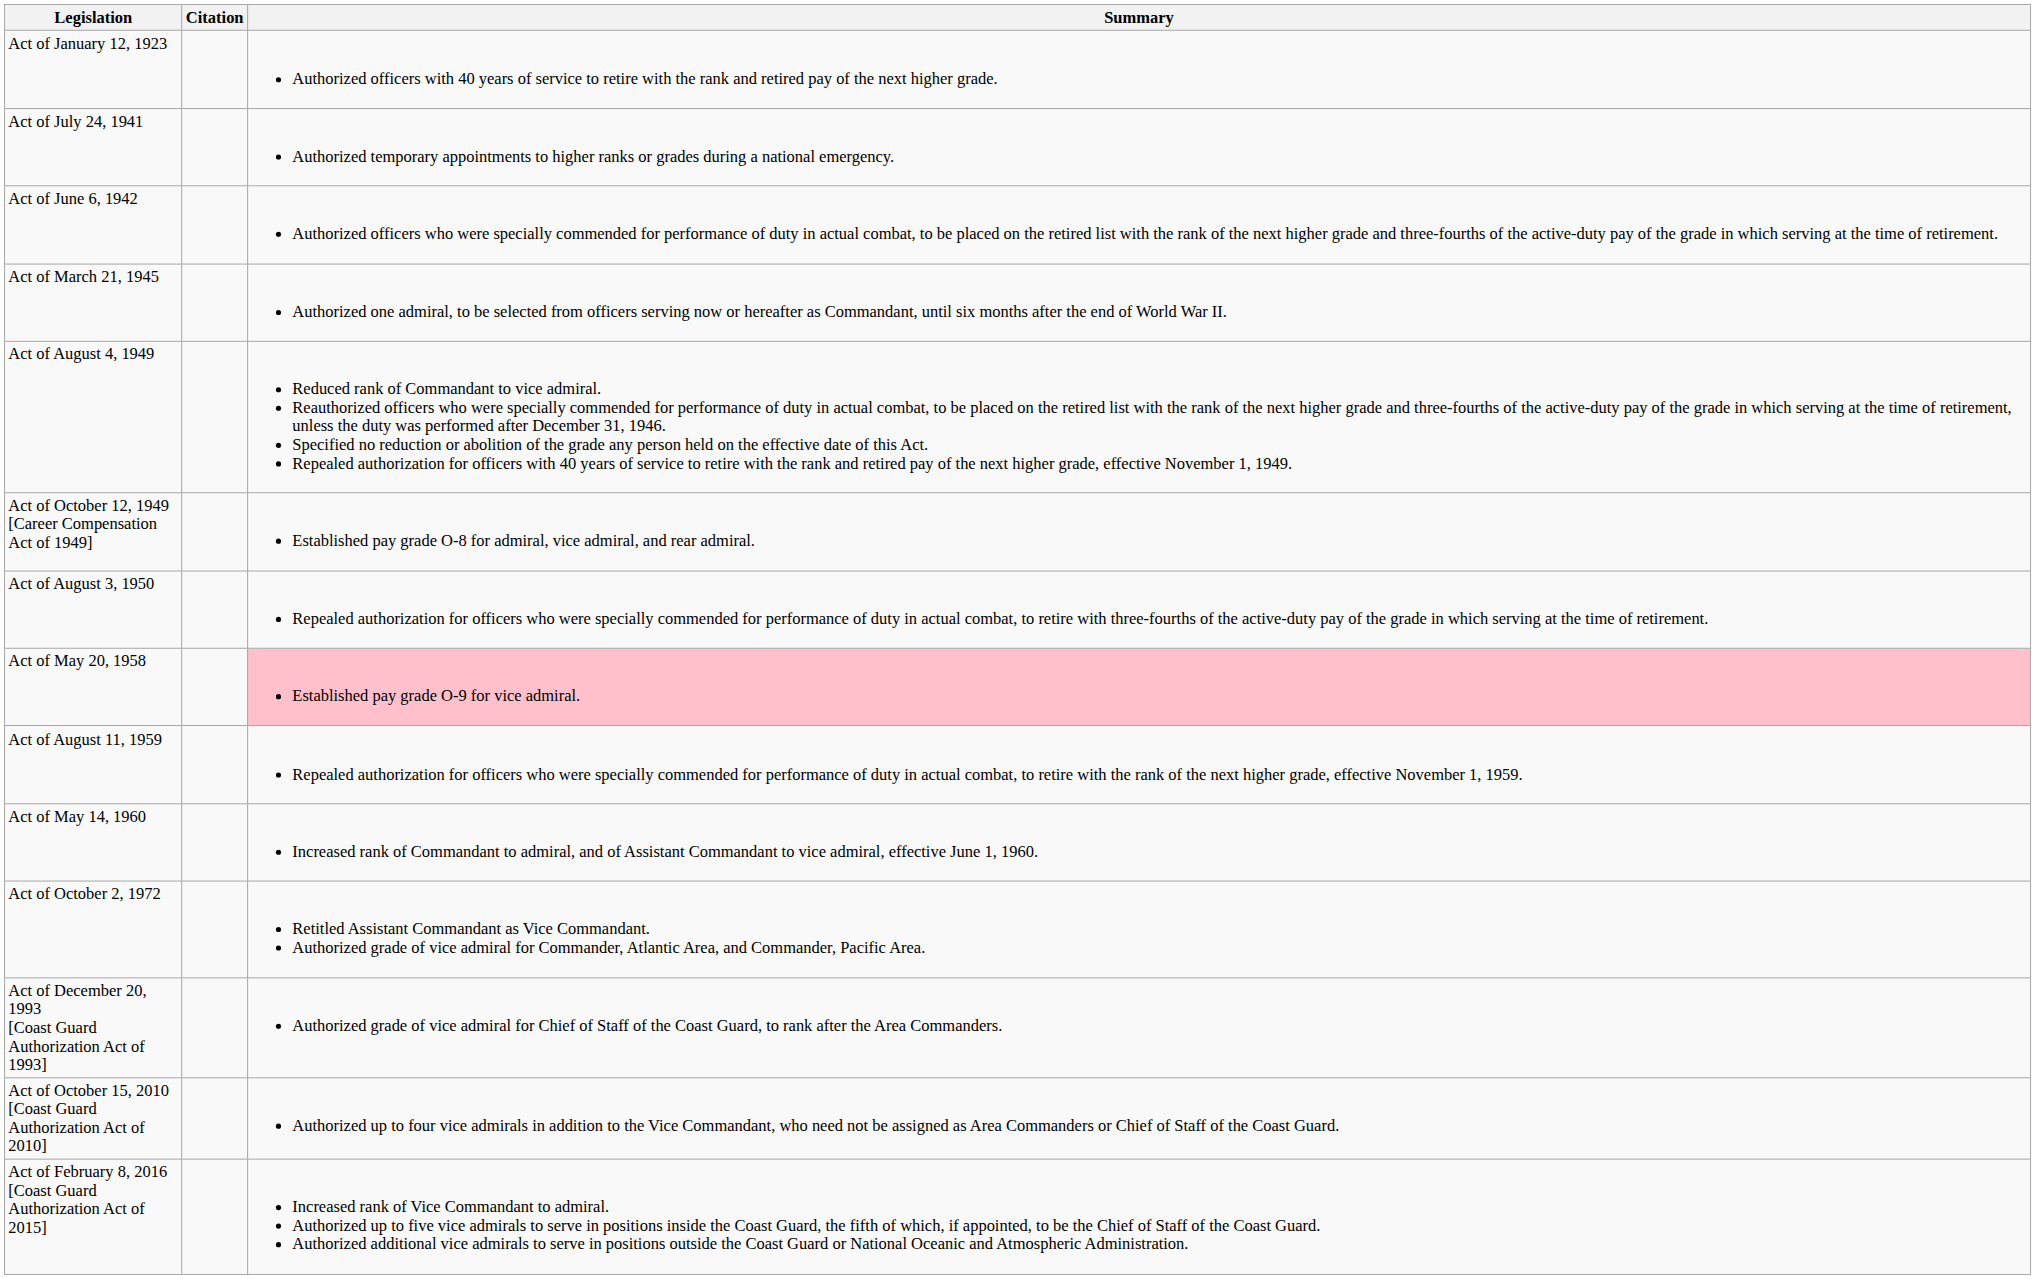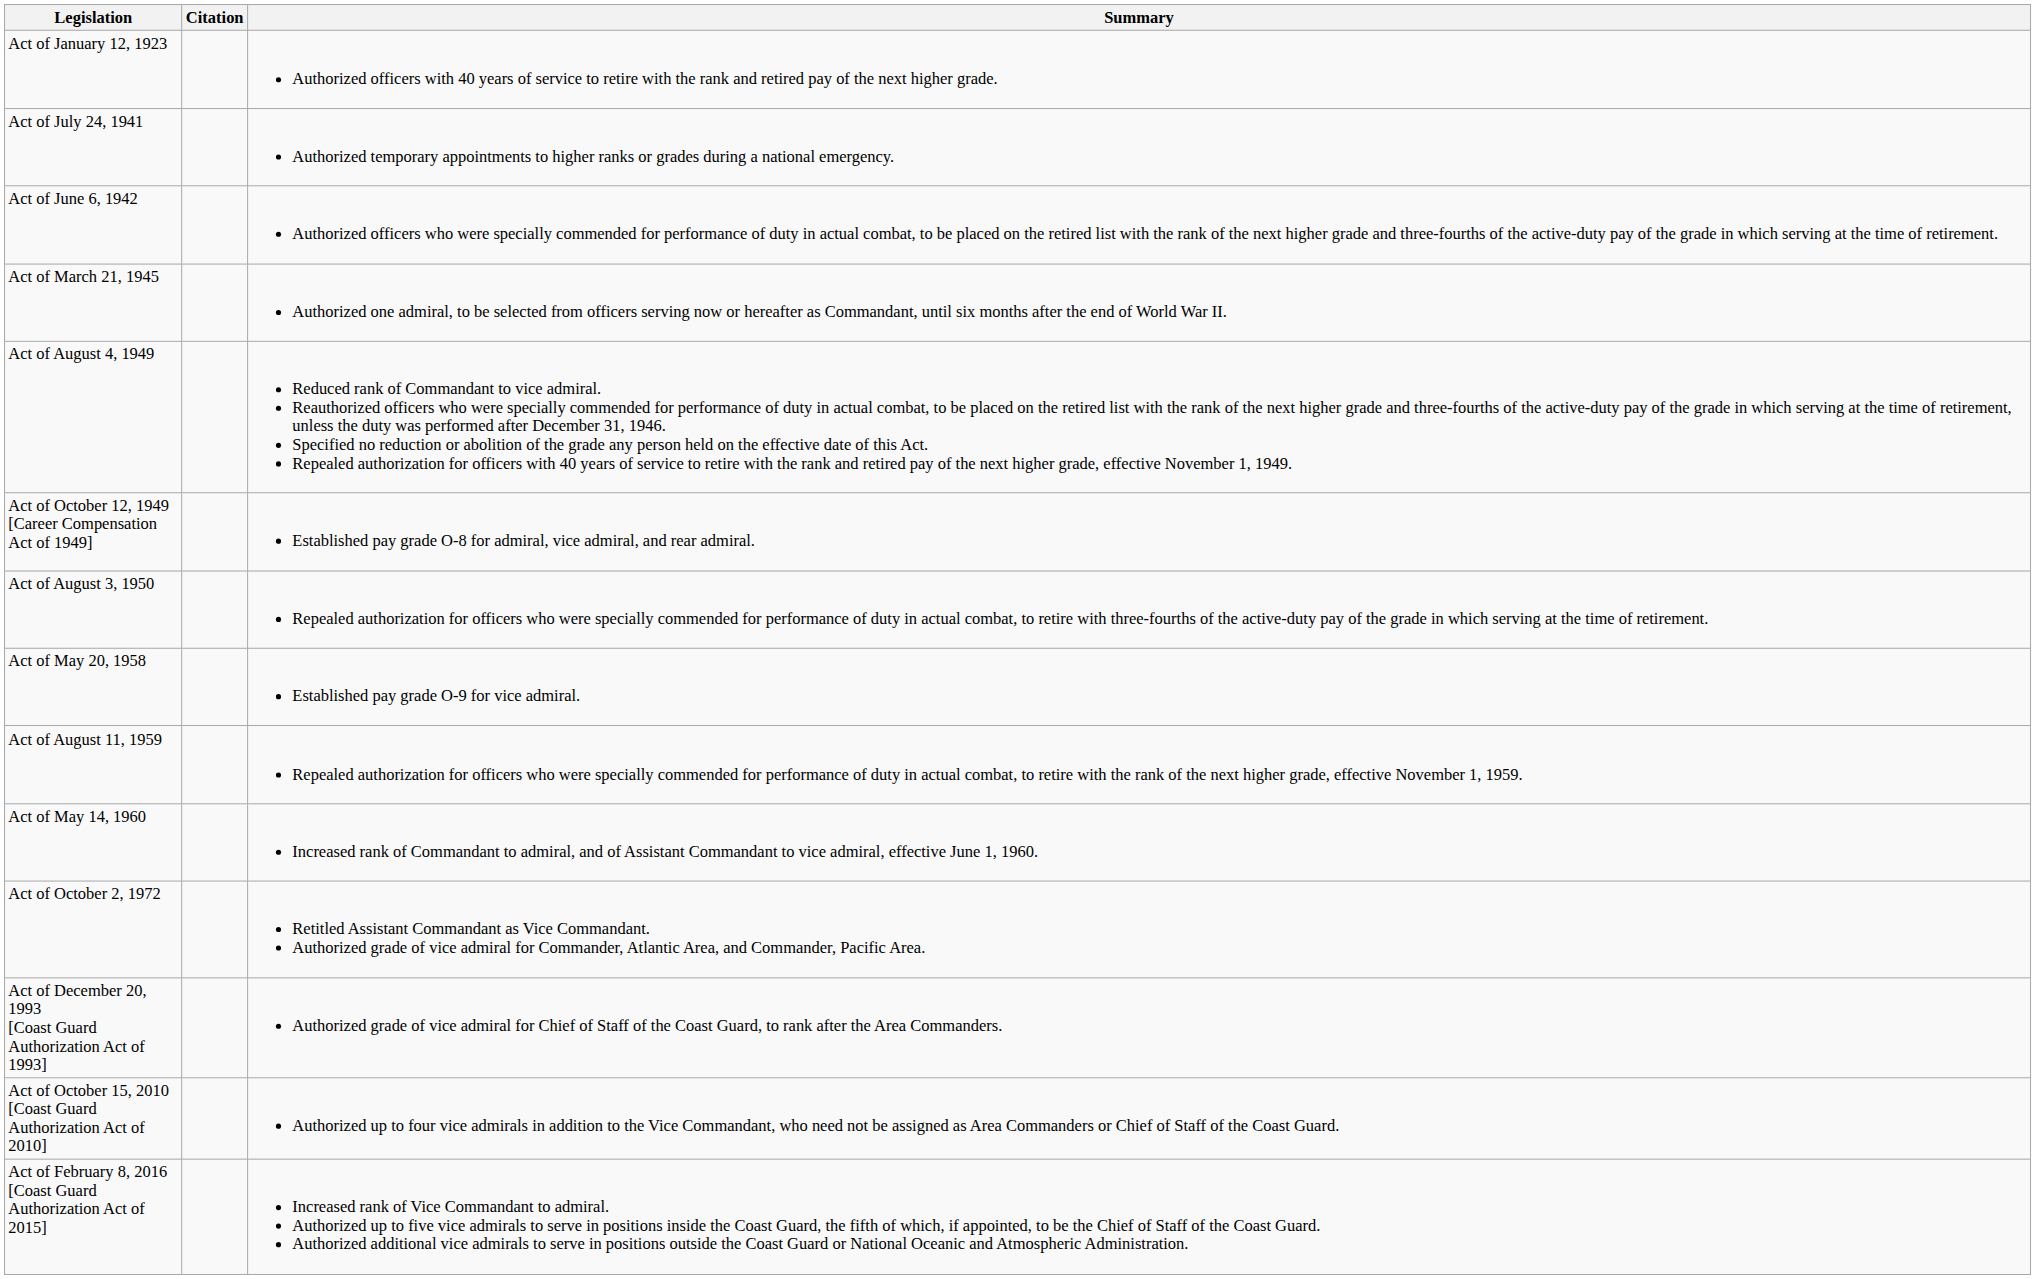(1139, 696) pink background -> (1139, 696) no background
